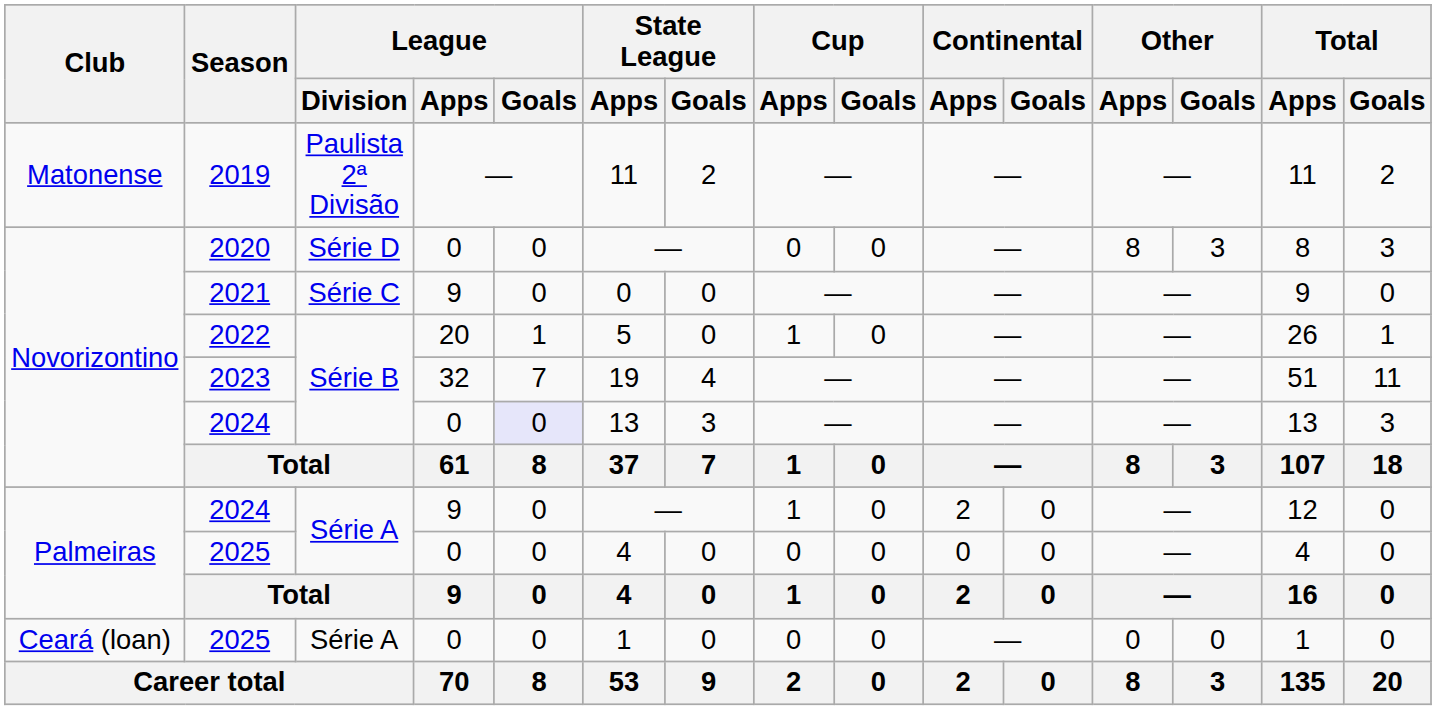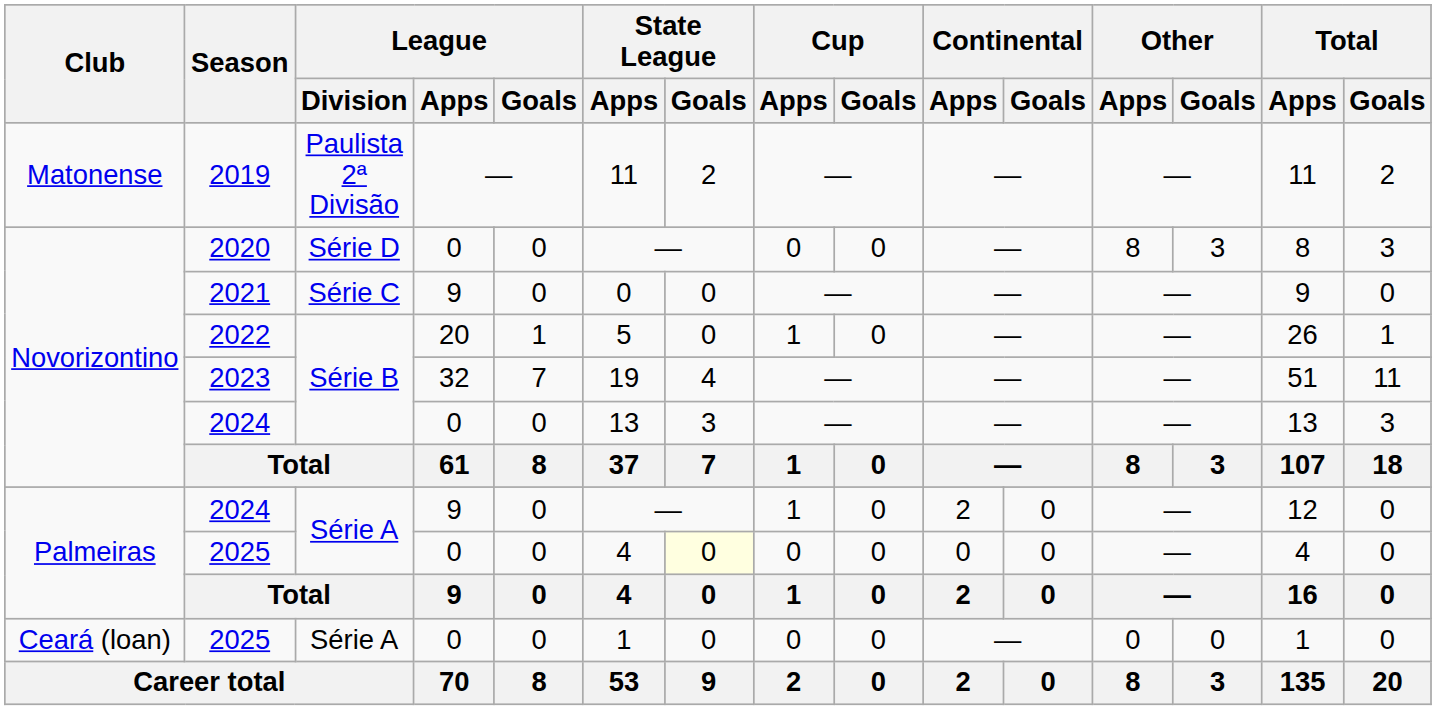(539, 422) lavender background -> (539, 422) no background
(709, 552) no background -> (709, 552) lightyellow background
